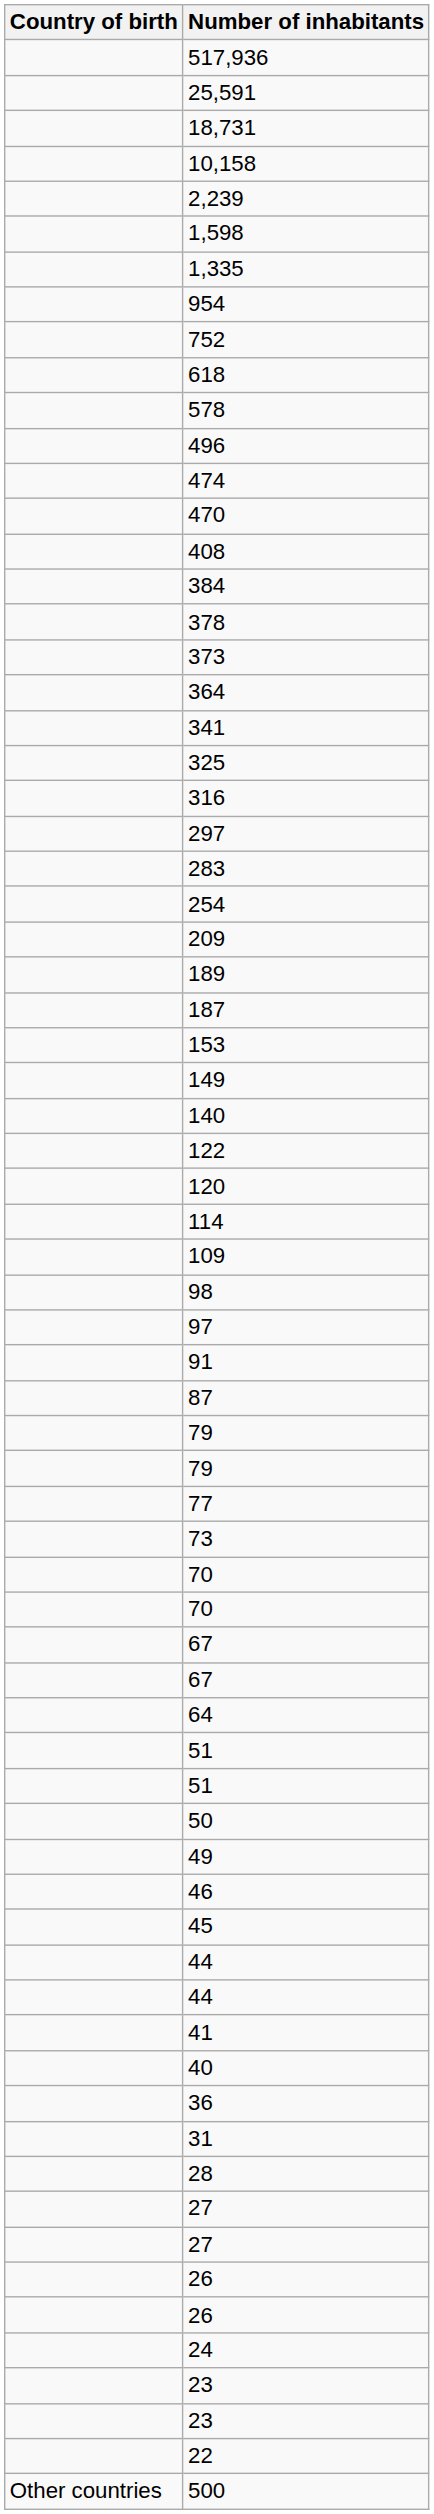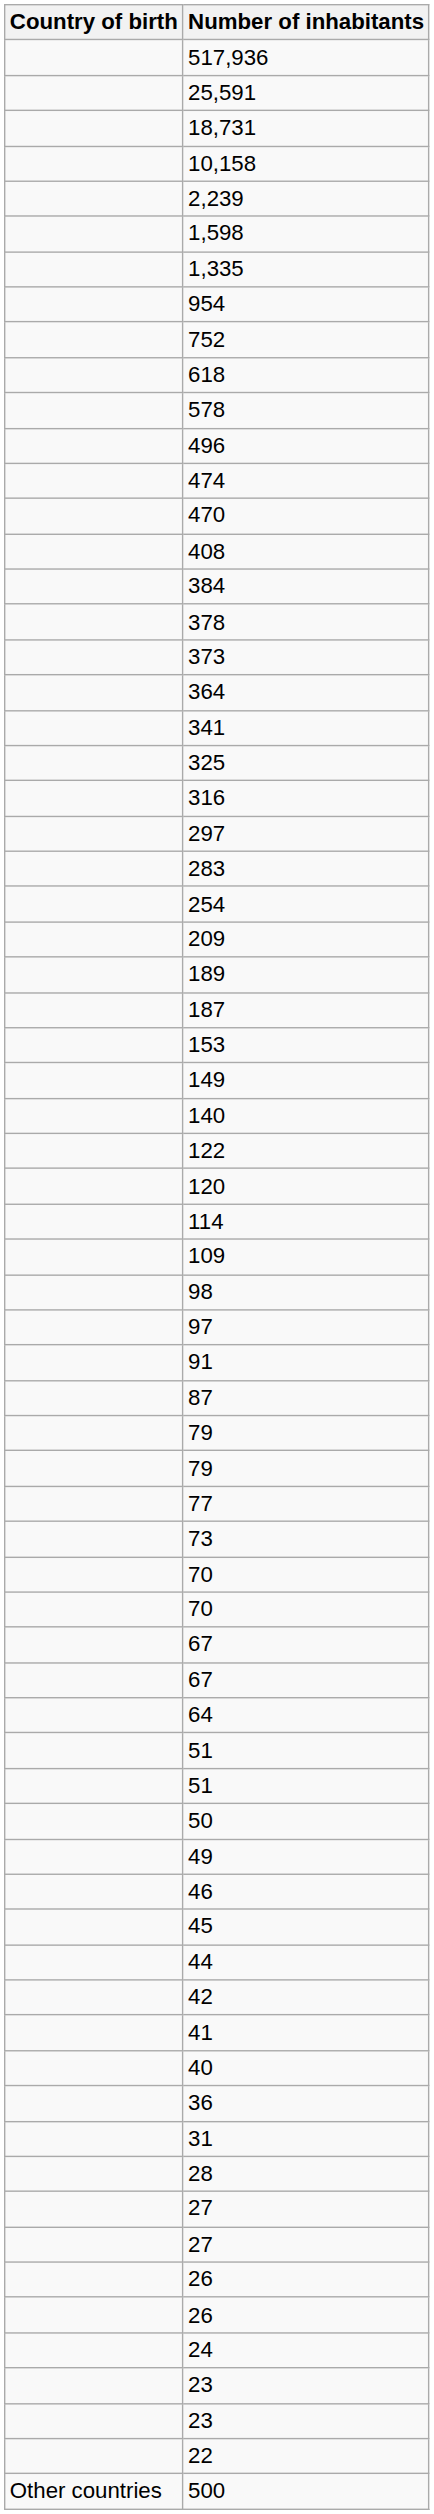(200, 1997) 44 -> (200, 1997) 42
